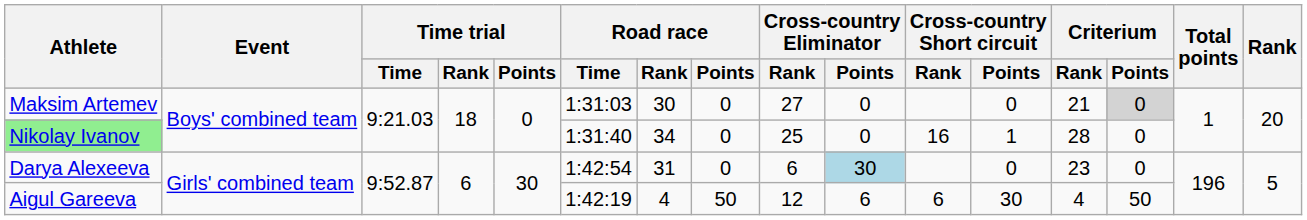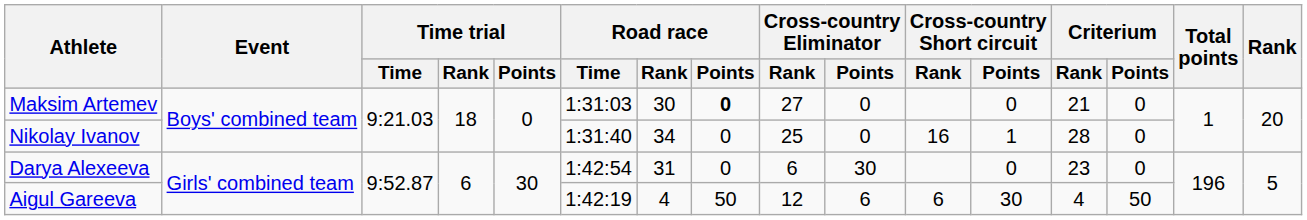(726, 105) normal -> (726, 105) bold
(1140, 105) lightgrey background -> (1140, 105) no background
(74, 136) lightgreen background -> (74, 136) no background
(865, 168) lightblue background -> (865, 168) no background
